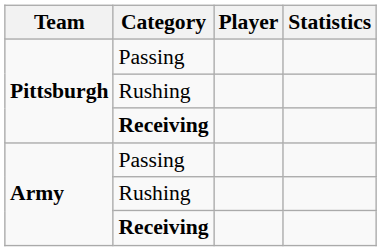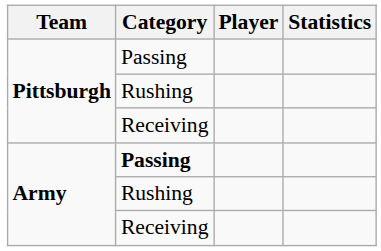(163, 124) bold -> (165, 124) normal
(151, 159) normal -> (156, 159) bold
(163, 227) bold -> (165, 227) normal
